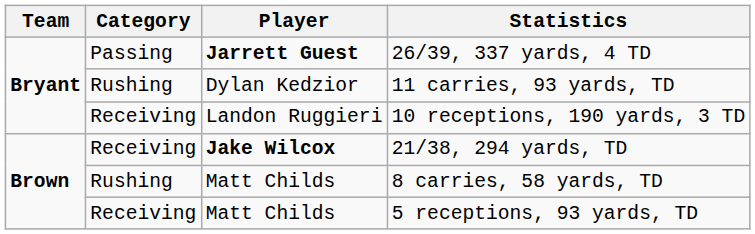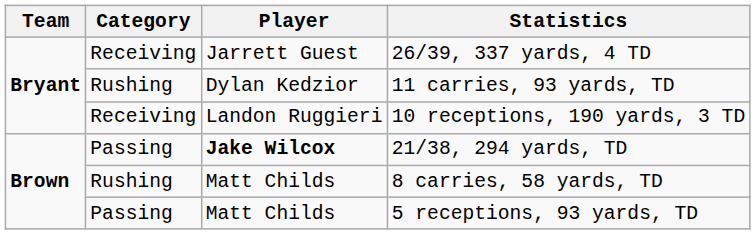(132, 53) Passing -> (143, 53) Receiving
(282, 53) bold -> (282, 53) normal
(143, 149) Receiving -> (132, 149) Passing
(143, 213) Receiving -> (132, 213) Passing
